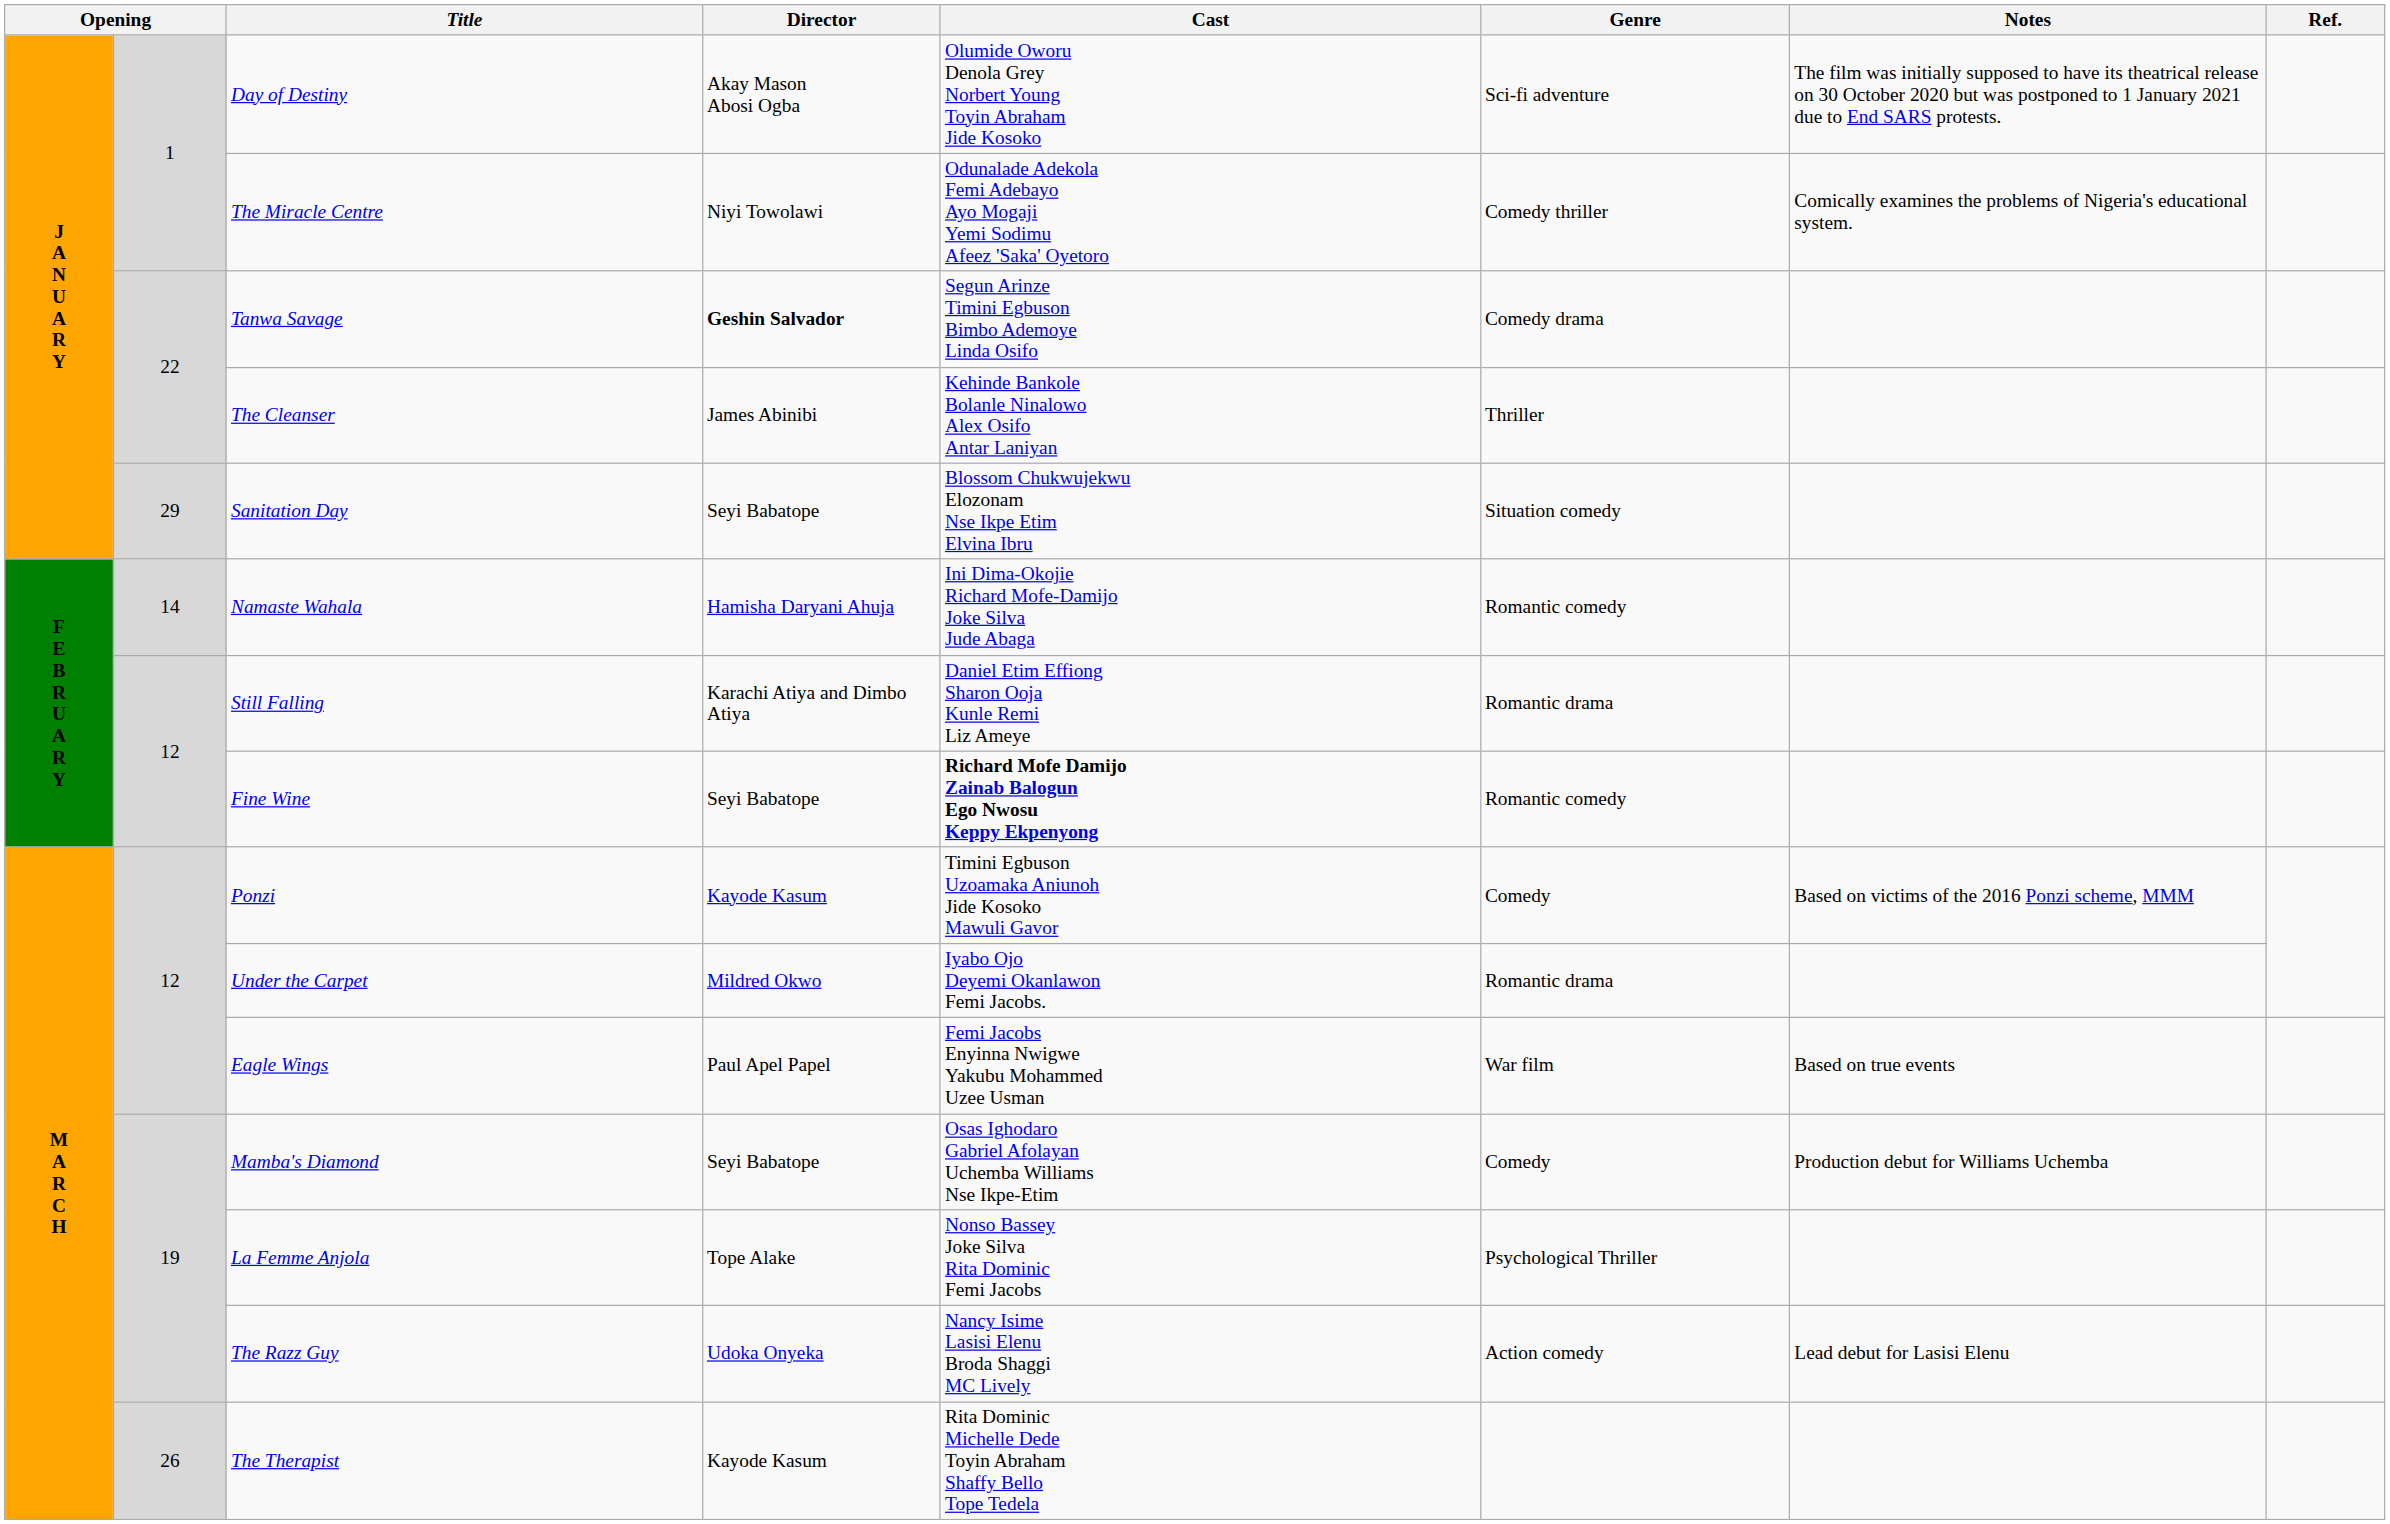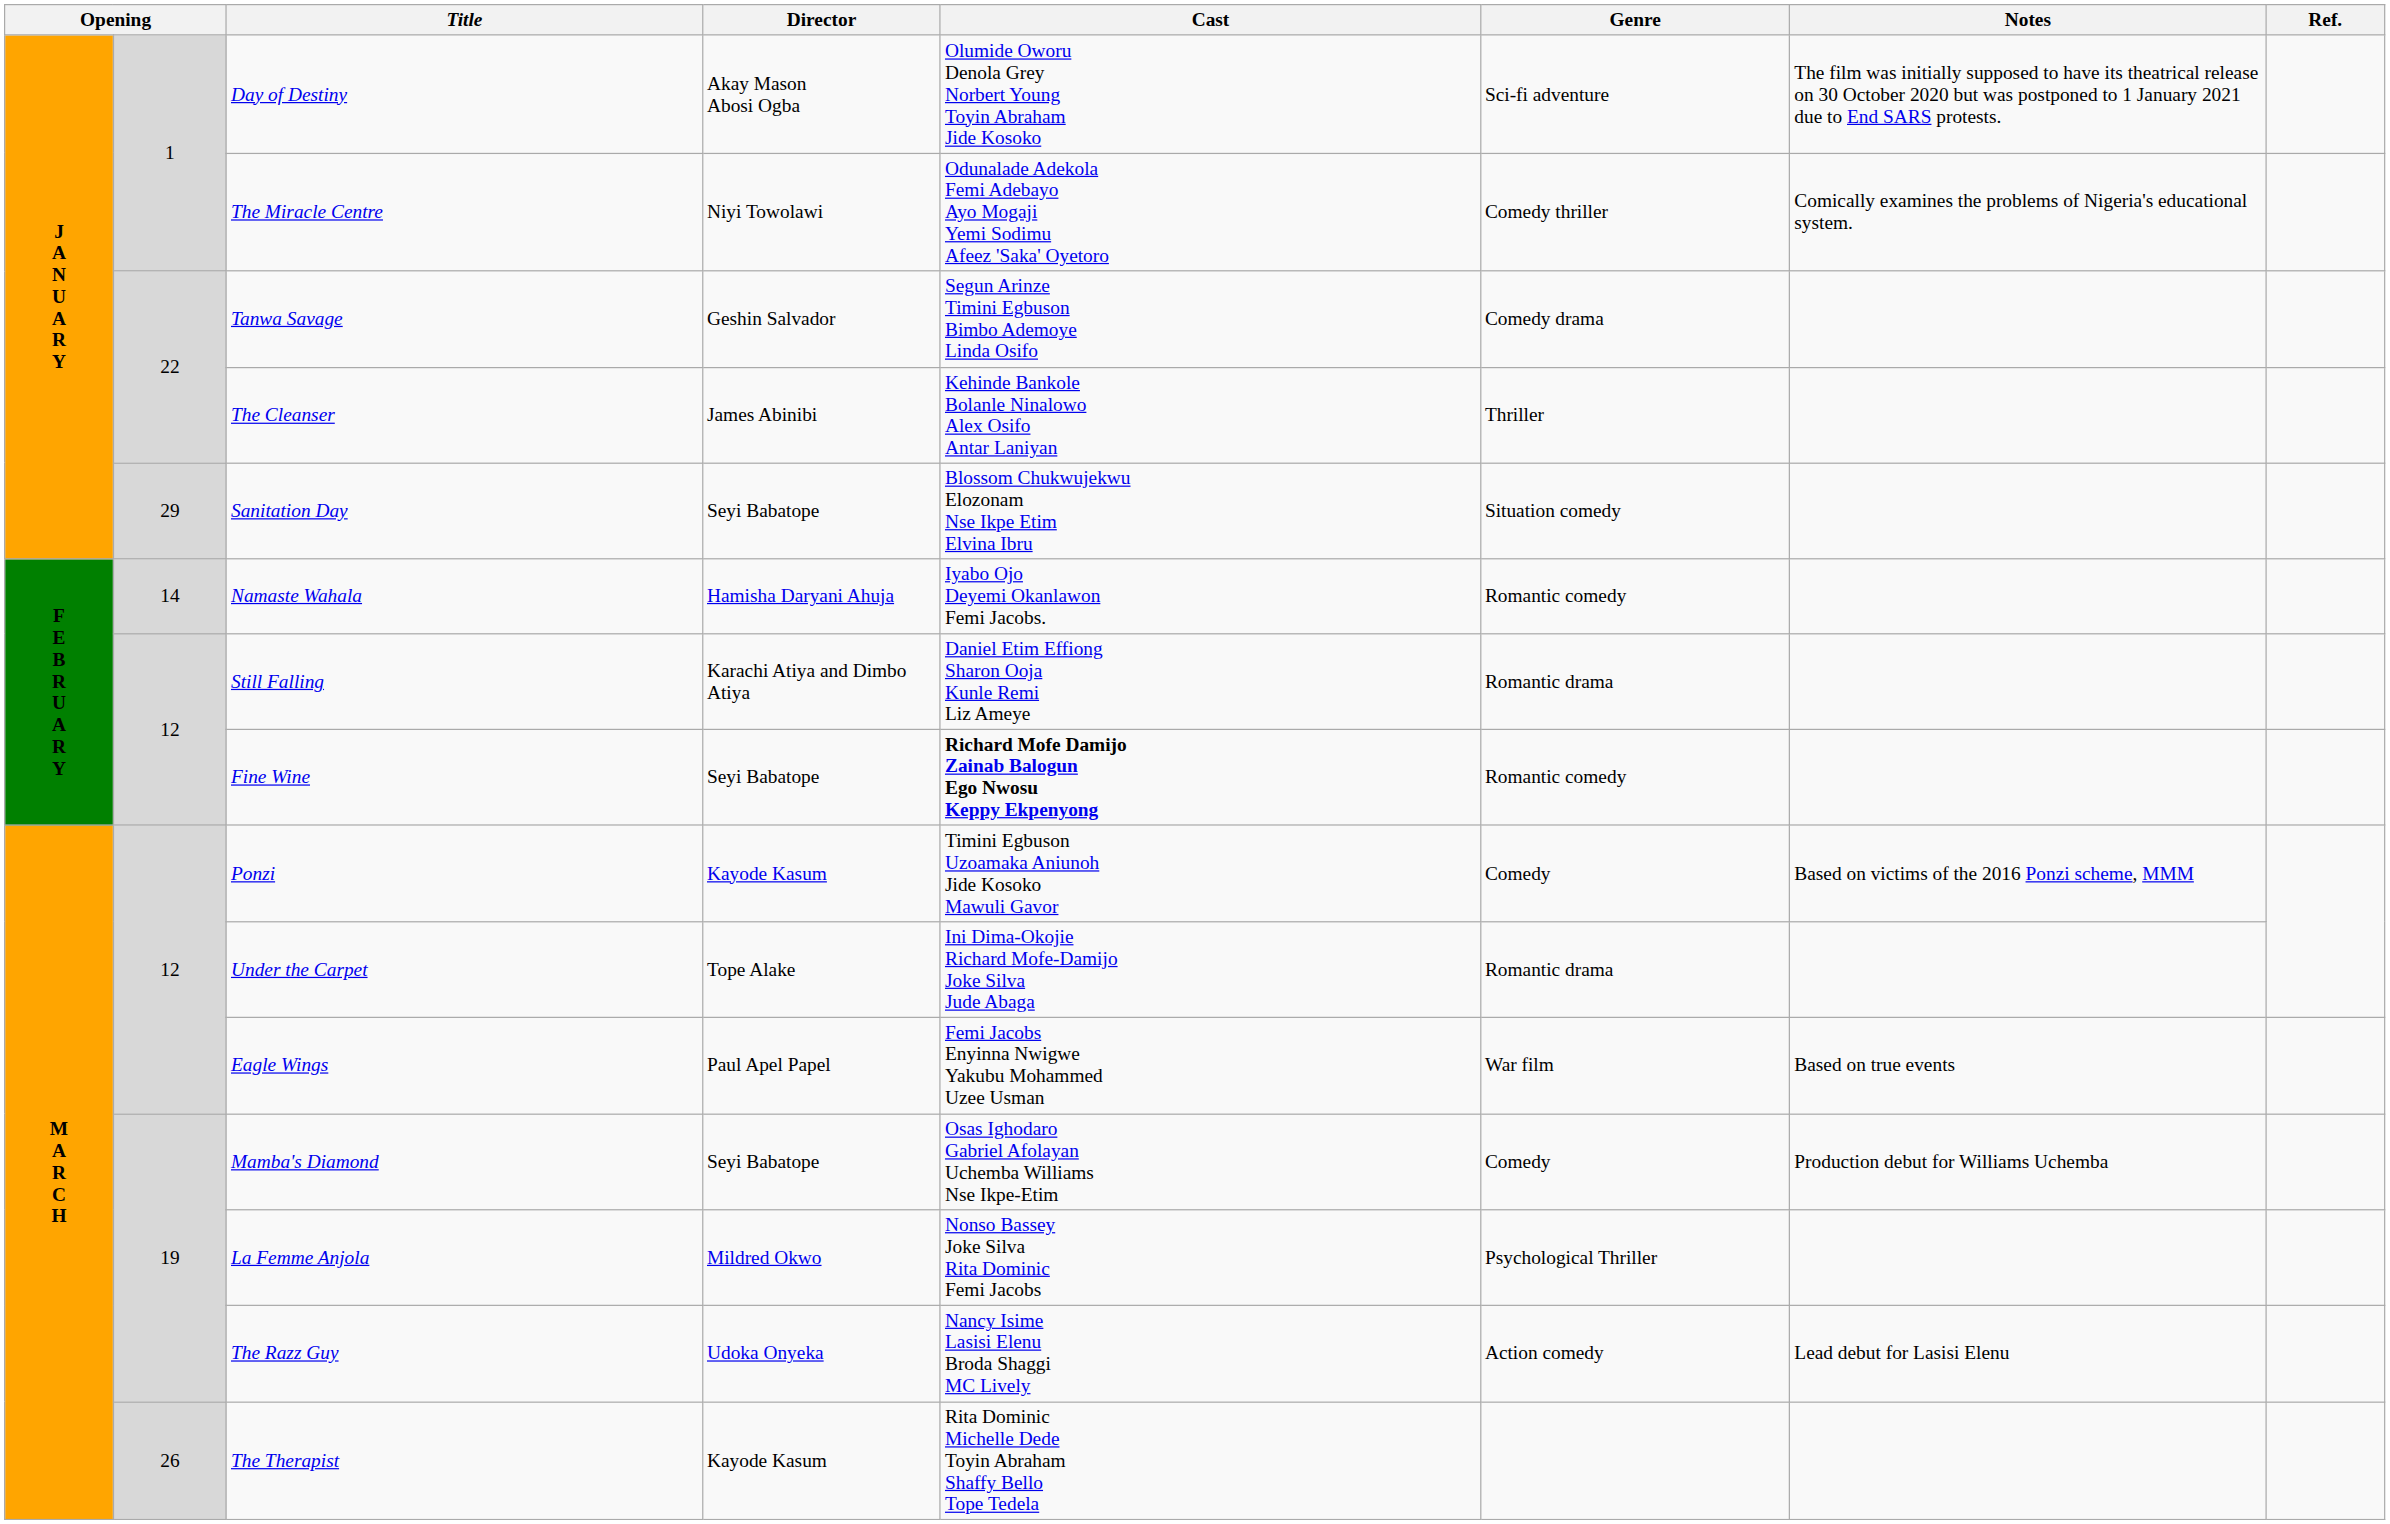(776, 318) bold -> (771, 318) normal
(1031, 607) Ini Dima-Okojie Richard Mofe-Damijo Joke Silva Jude Abaga -> (1023, 596) Iyabo Ojo Deyemi Okanlawon Femi Jacobs.
(764, 980) Mildred Okwo -> (751, 969) Tope Alake
(1023, 980) Iyabo Ojo Deyemi Okanlawon Femi Jacobs. -> (1031, 969) Ini Dima-Okojie Richard Mofe-Damijo Joke Silva Jude Abaga
(751, 1257) Tope Alake -> (764, 1257) Mildred Okwo
